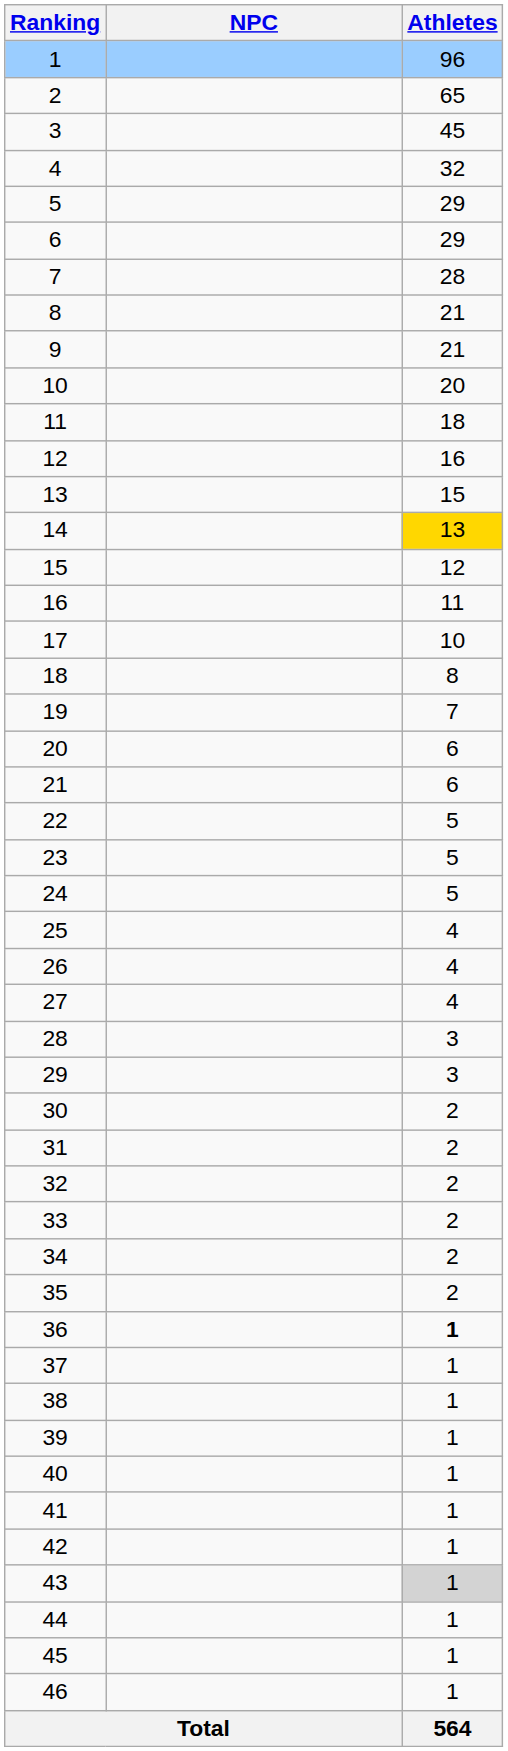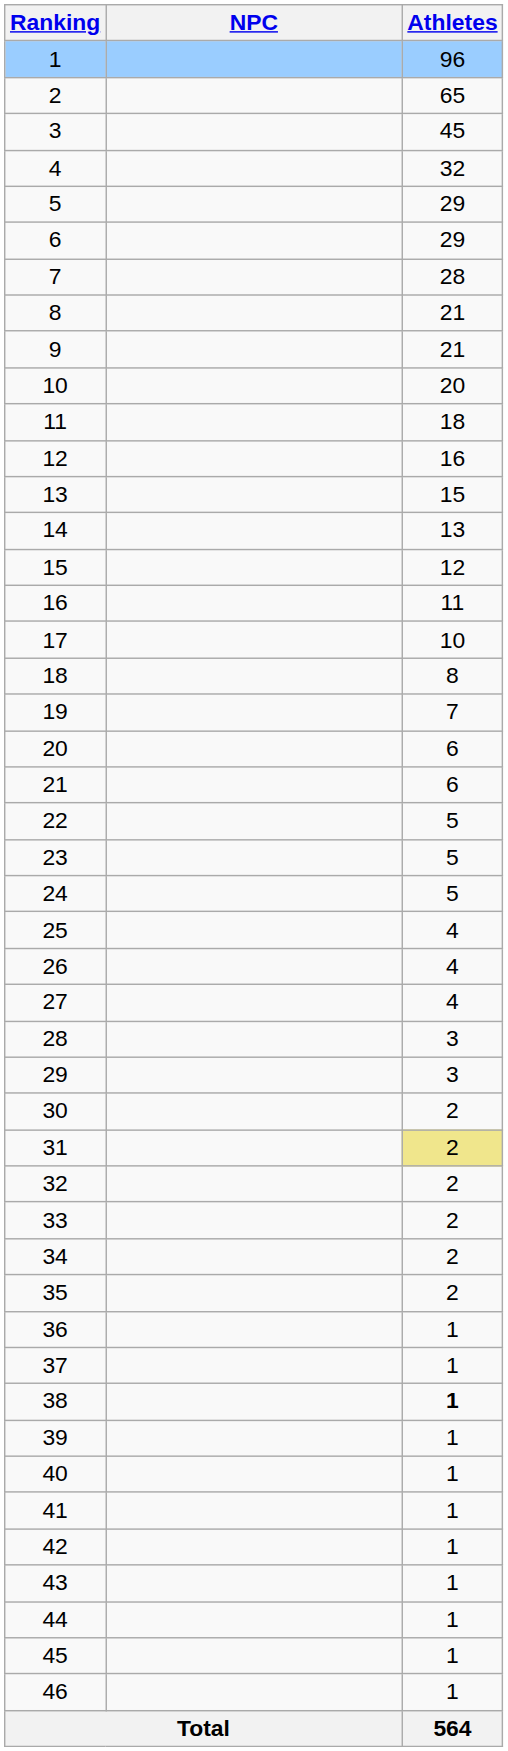(452, 530) gold background -> (452, 530) no background
(452, 1147) no background -> (452, 1147) khaki background
(452, 1328) bold -> (452, 1328) normal
(452, 1401) normal -> (452, 1401) bold
(452, 1582) lightgrey background -> (452, 1582) no background
